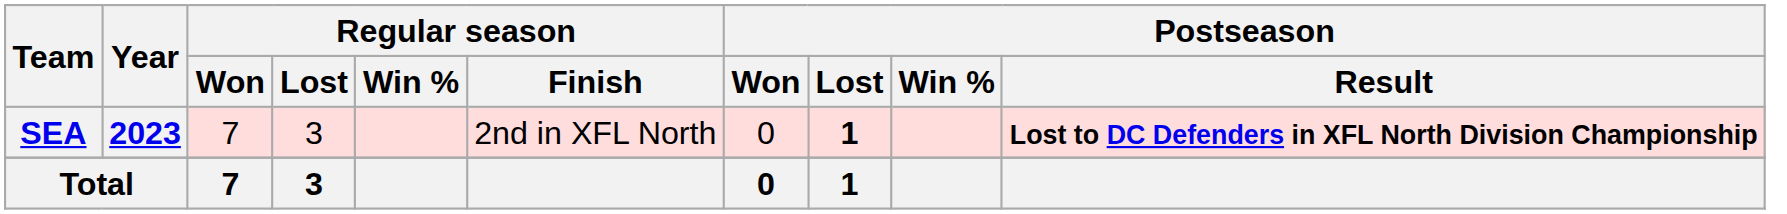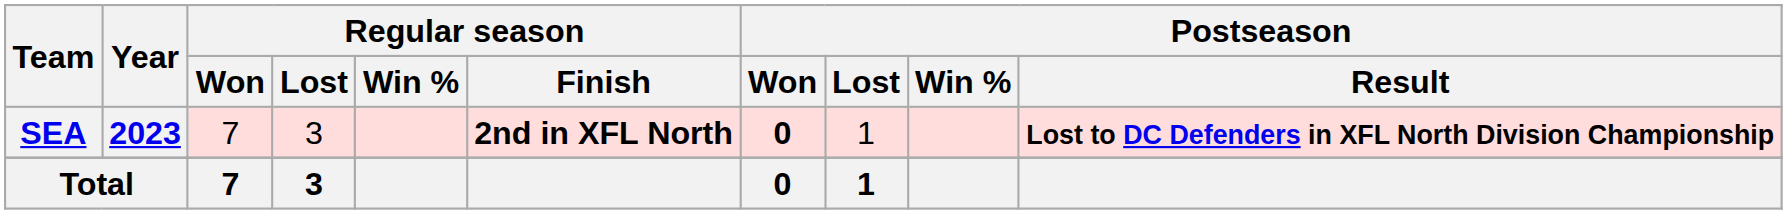(595, 133) normal -> (604, 133) bold
(766, 133) normal -> (783, 133) bold
(849, 133) bold -> (866, 133) normal
